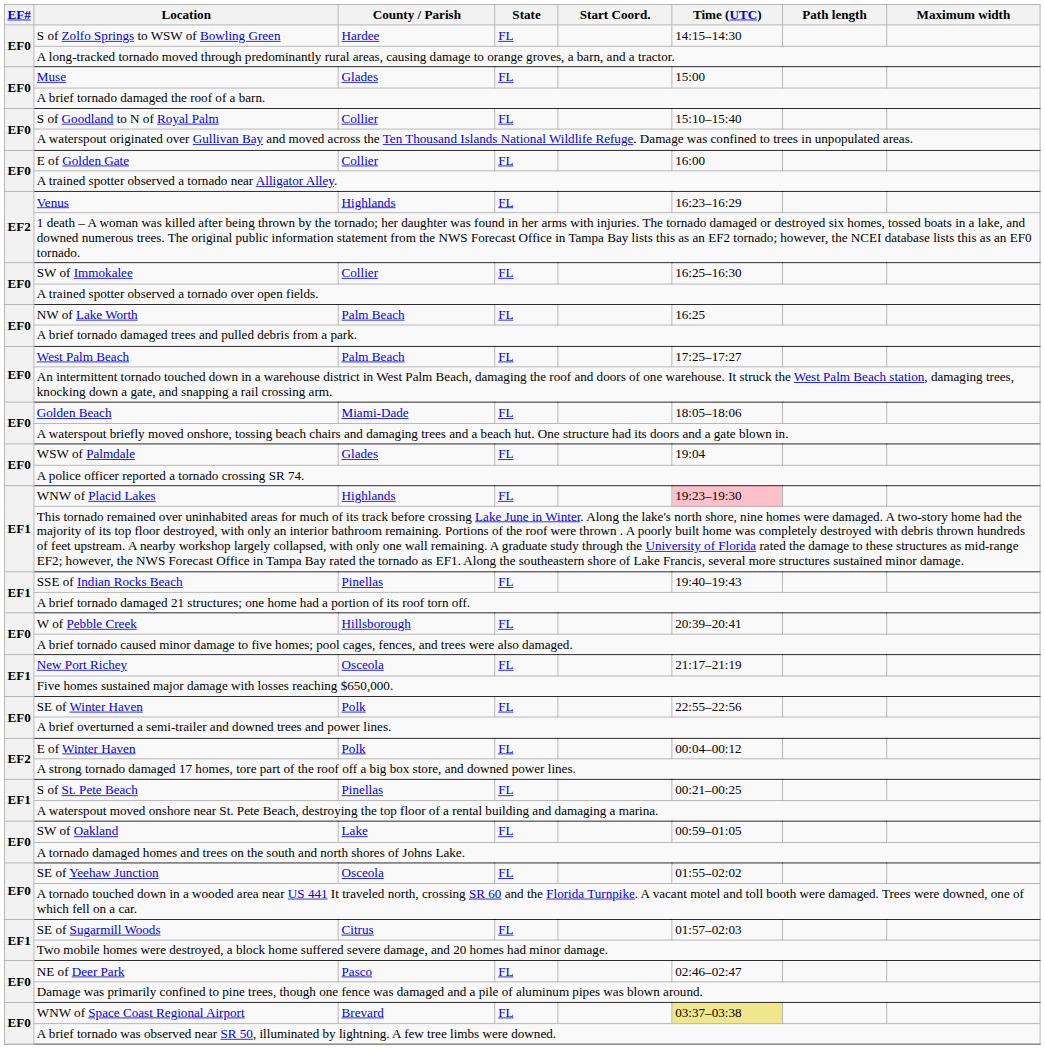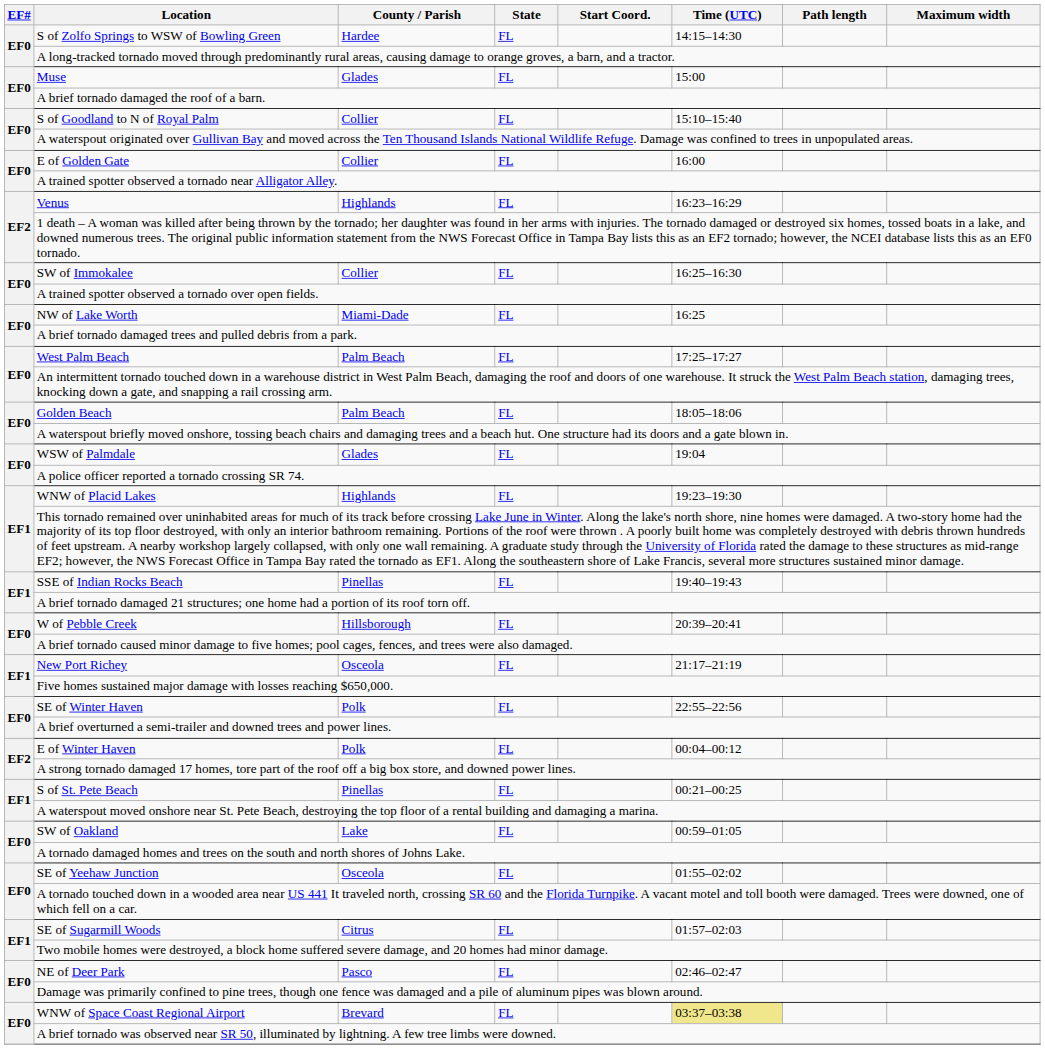(373, 314) Palm Beach -> (375, 314) Miami-Dade
(375, 412) Miami-Dade -> (373, 412) Palm Beach
(708, 496) pink background -> (708, 496) no background
